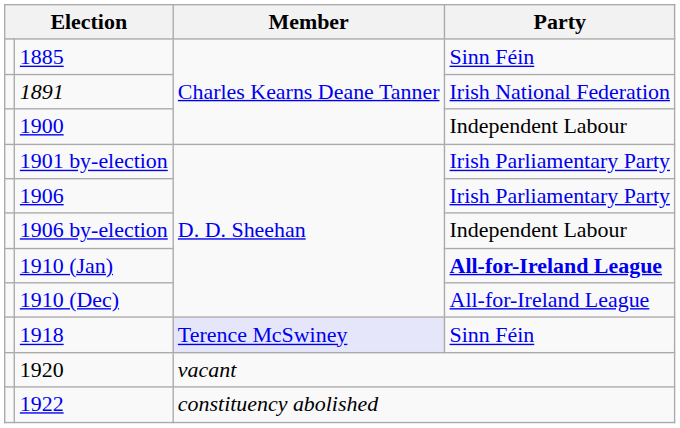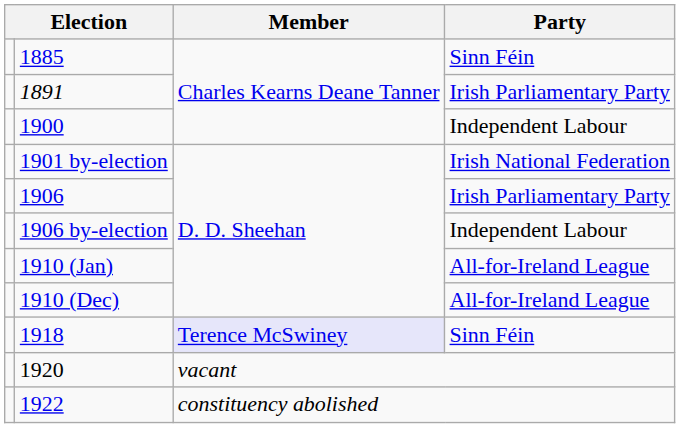(560, 91) Irish National Federation -> (560, 91) Irish Parliamentary Party
(560, 160) Irish Parliamentary Party -> (560, 160) Irish National Federation
(556, 265) bold -> (549, 265) normal
